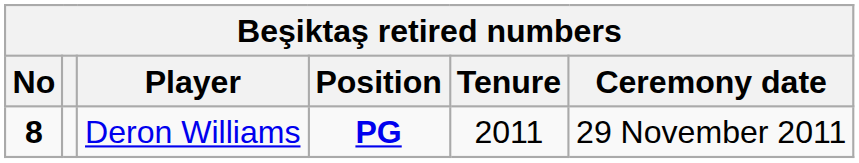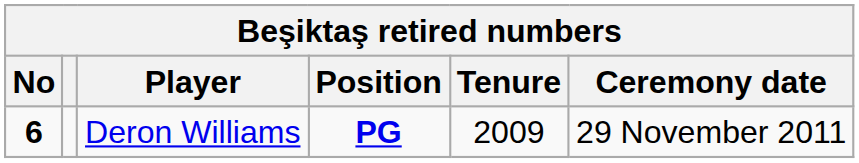(34, 132) 8 -> (34, 132) 6
(509, 132) 2011 -> (509, 132) 2009
